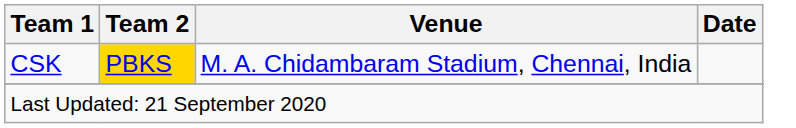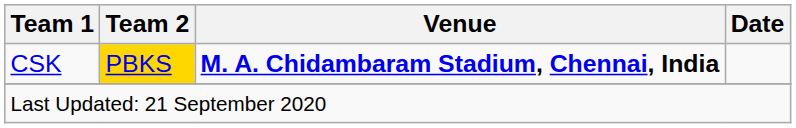(446, 63) normal -> (460, 63) bold
